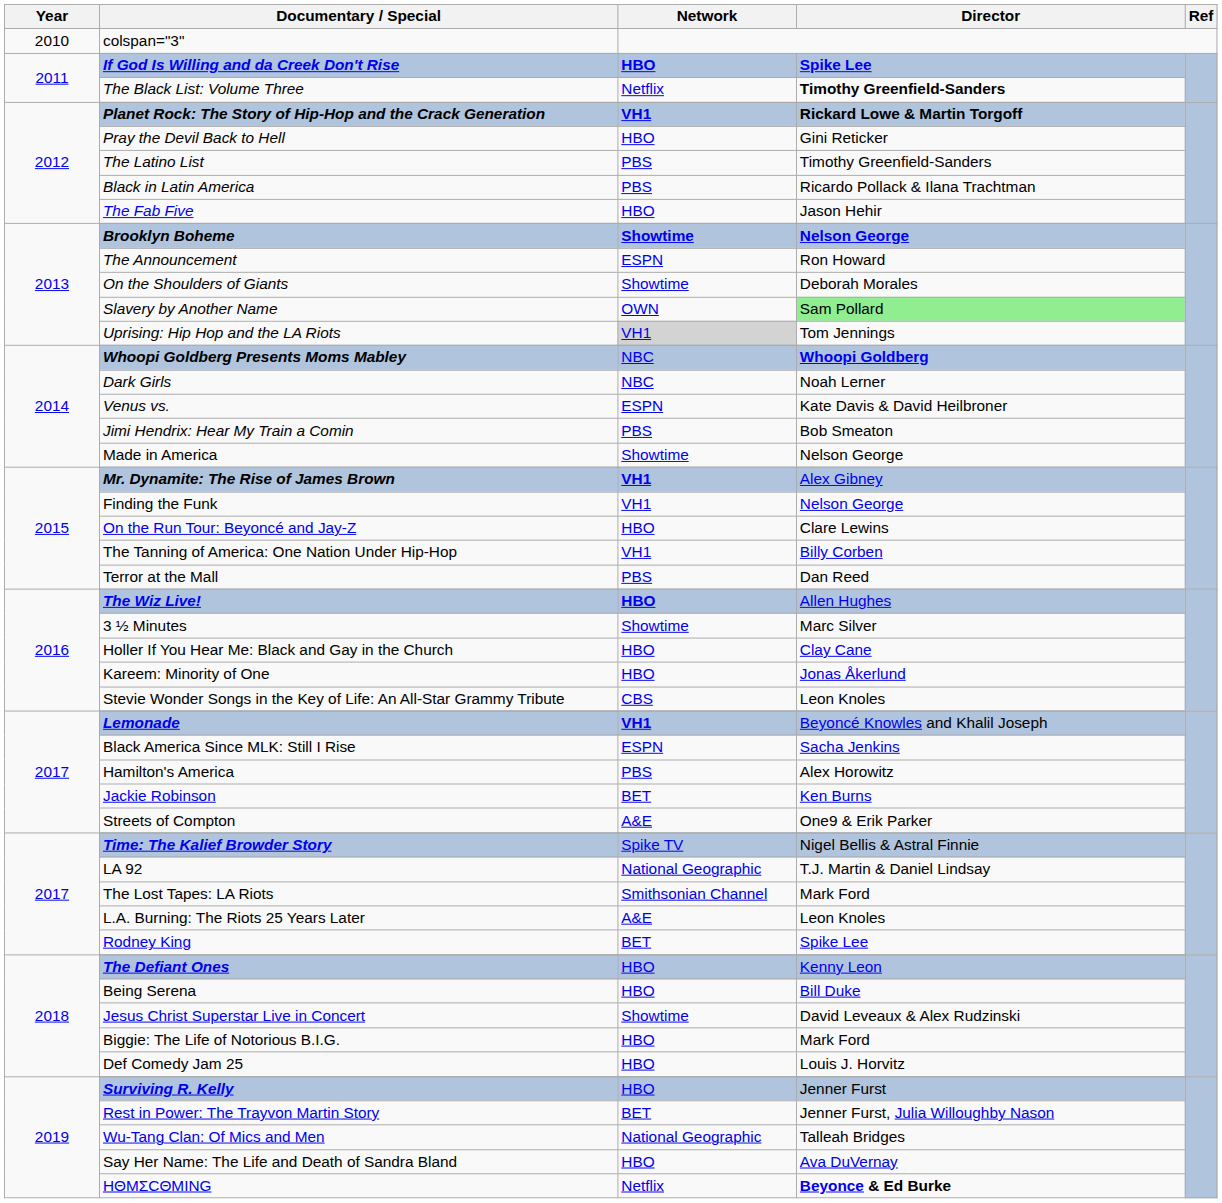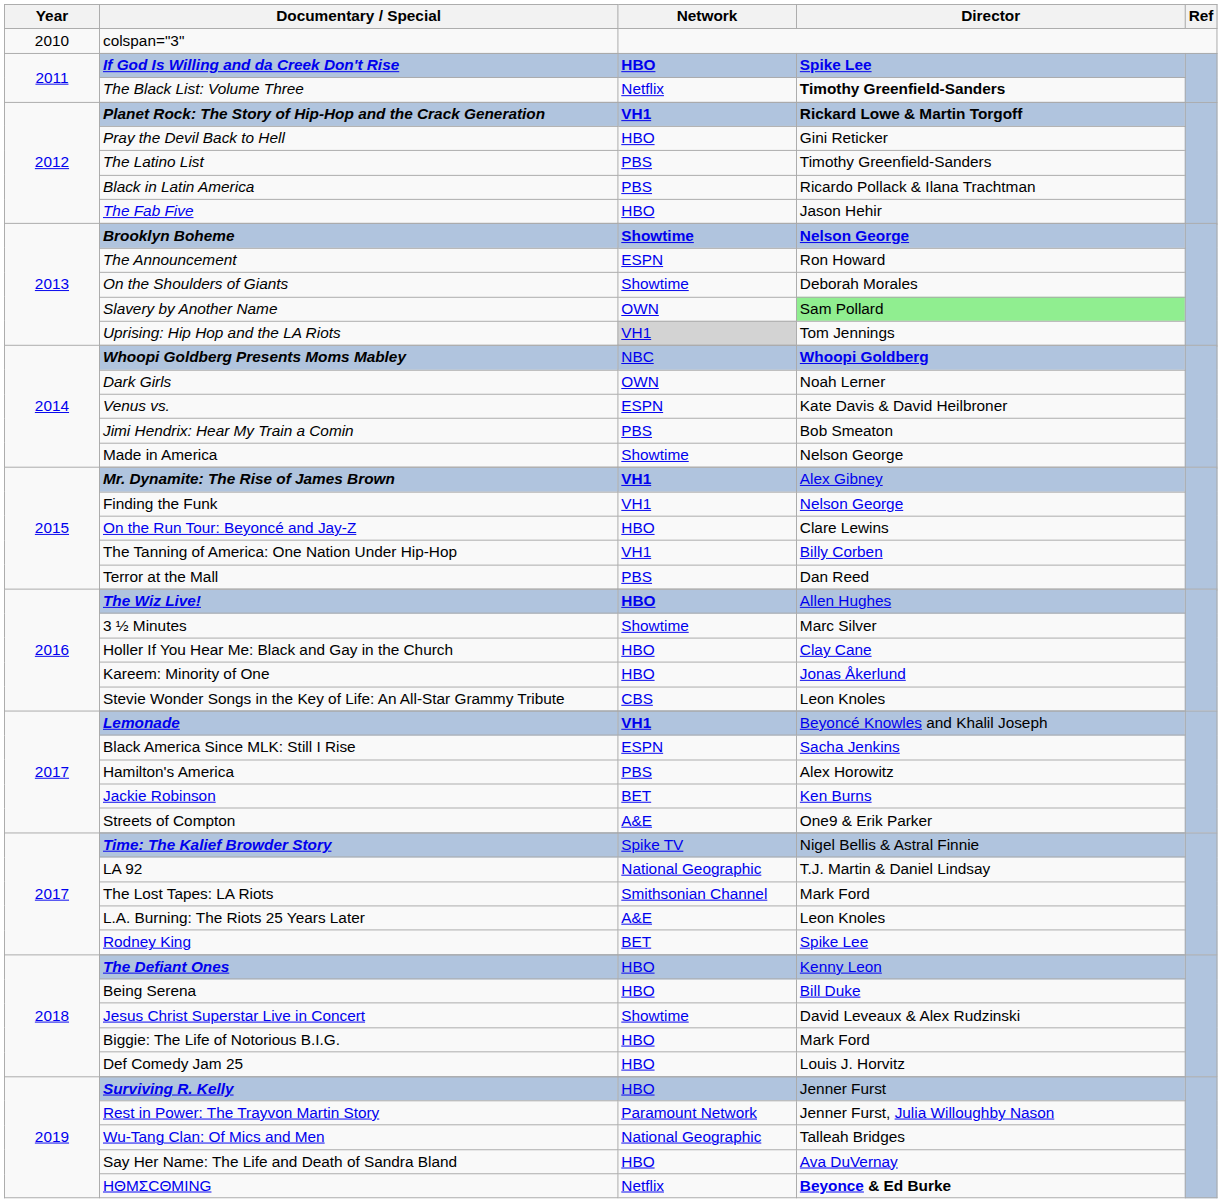(638, 382) NBC -> (640, 382) OWN
(636, 1112) BET -> (689, 1112) Paramount Network
